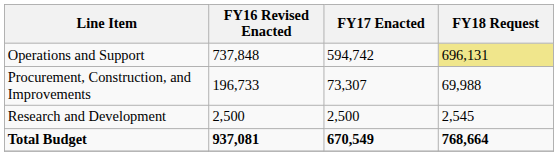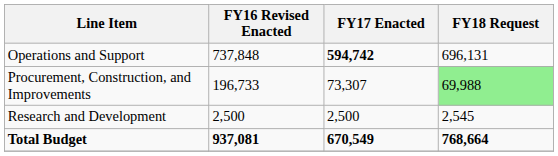(350, 54) normal -> (350, 54) bold
(465, 54) khaki background -> (465, 54) no background
(461, 85) no background -> (461, 85) lightgreen background
